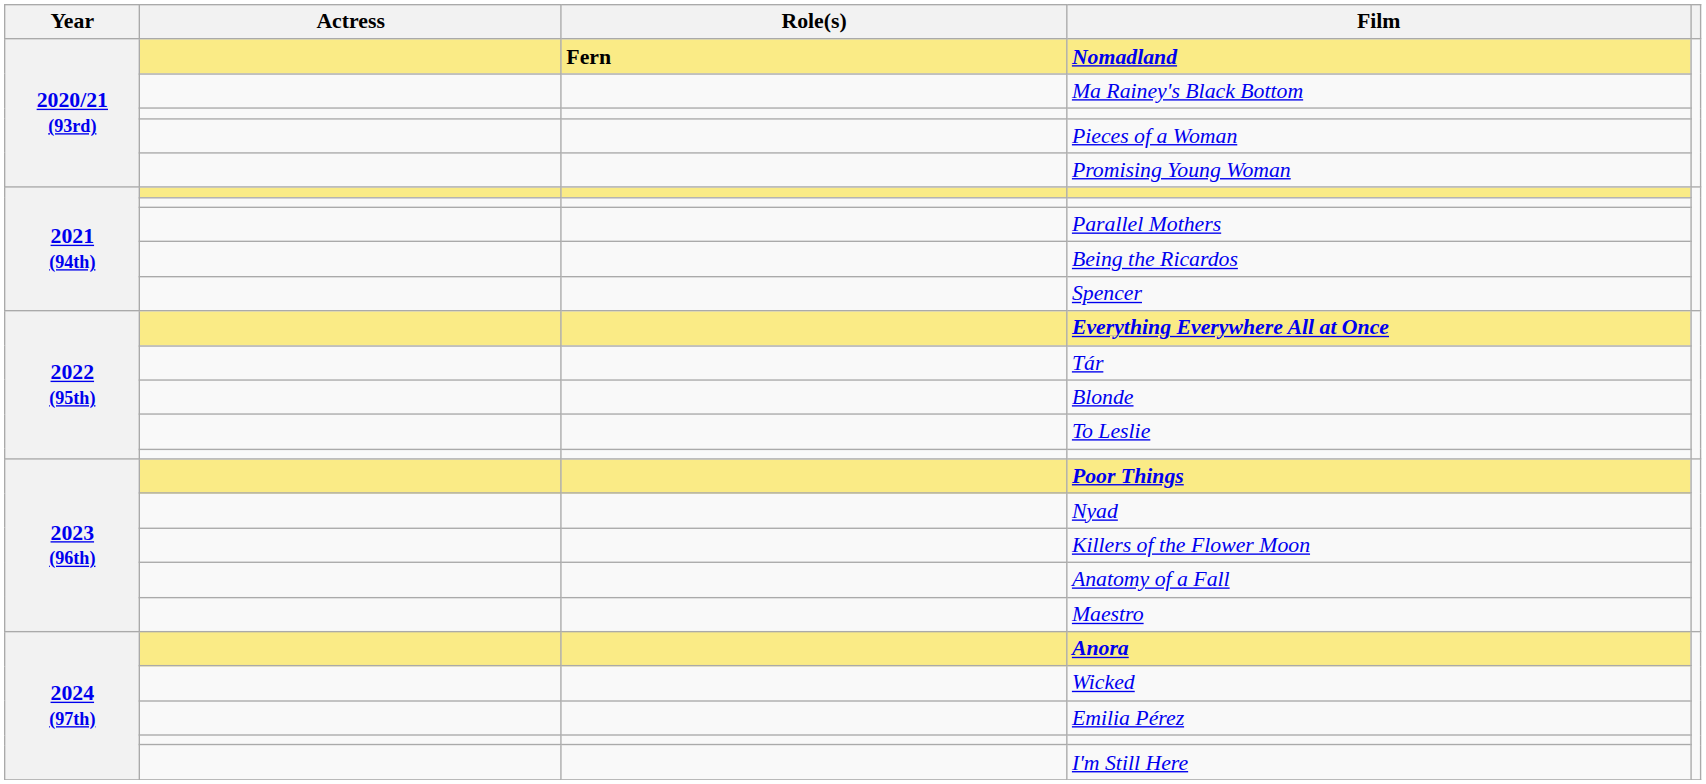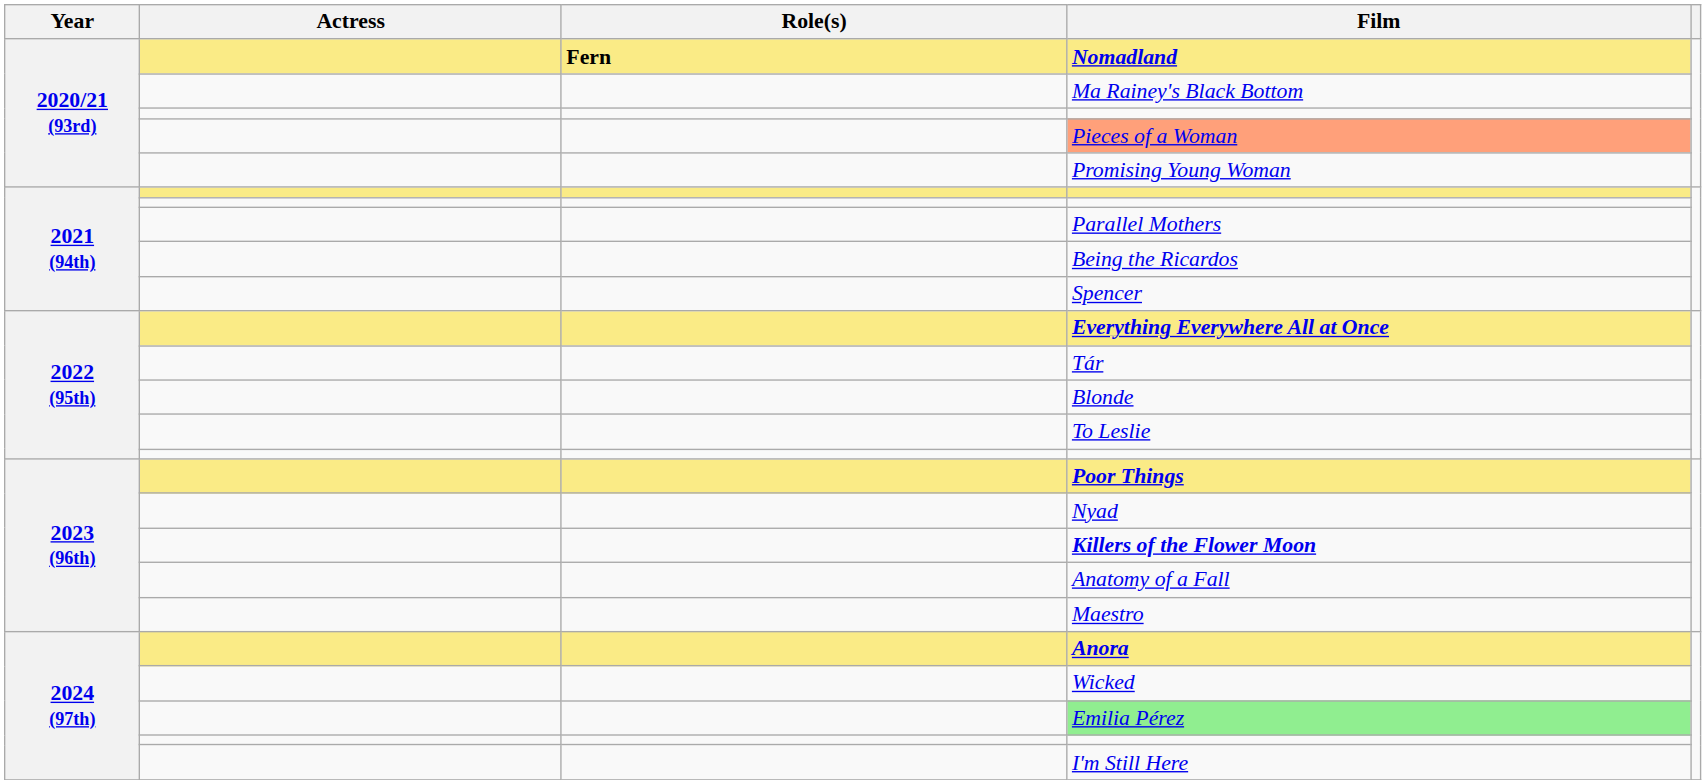(1155, 135) no background -> (1155, 135) lightsalmon background
(1191, 545) normal -> (1194, 545) bold
(1128, 717) no background -> (1128, 717) lightgreen background
